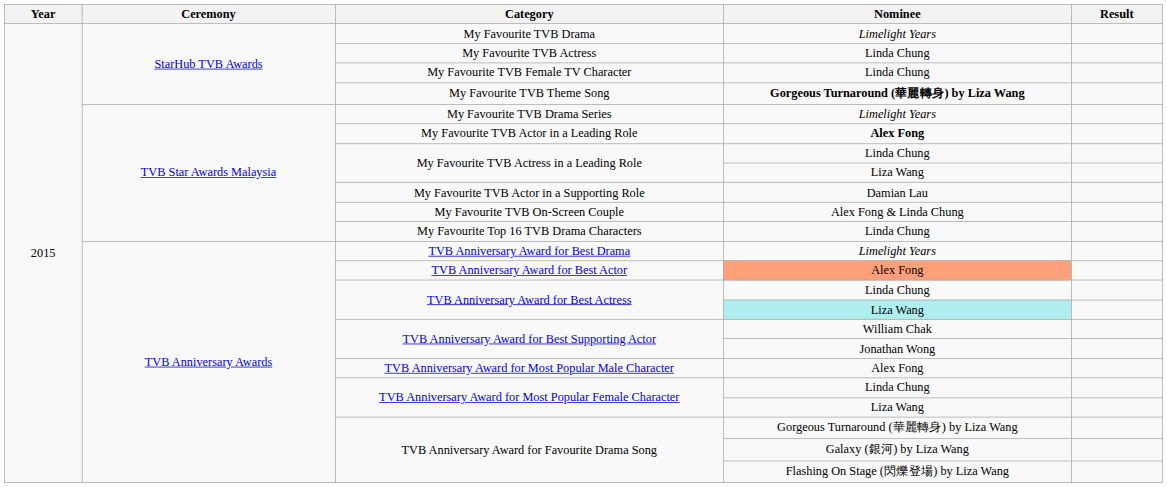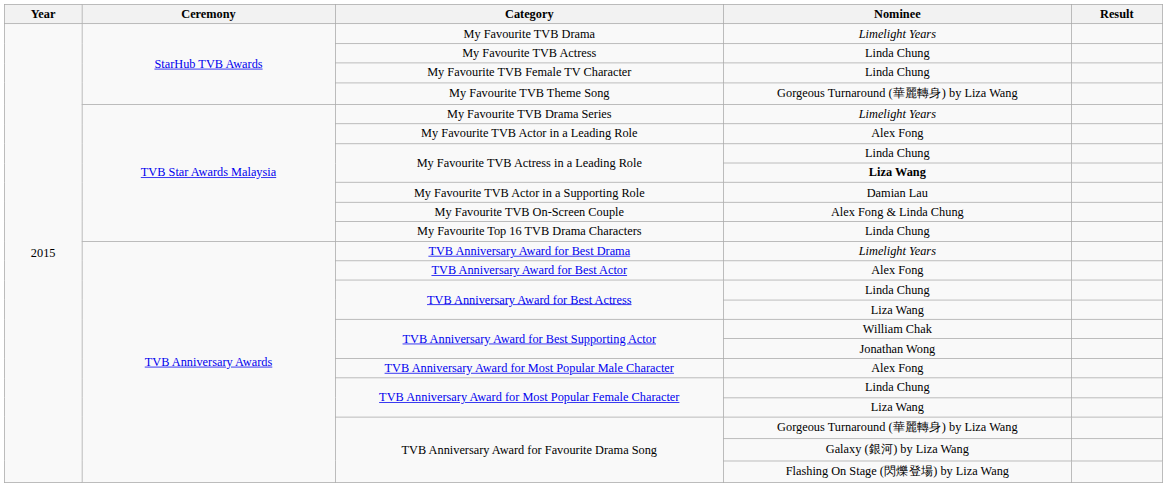(897, 93) bold -> (897, 93) normal
(897, 133) bold -> (897, 133) normal
(897, 172) normal -> (897, 172) bold
(897, 270) lightsalmon background -> (897, 270) no background
(897, 309) paleturquoise background -> (897, 309) no background
